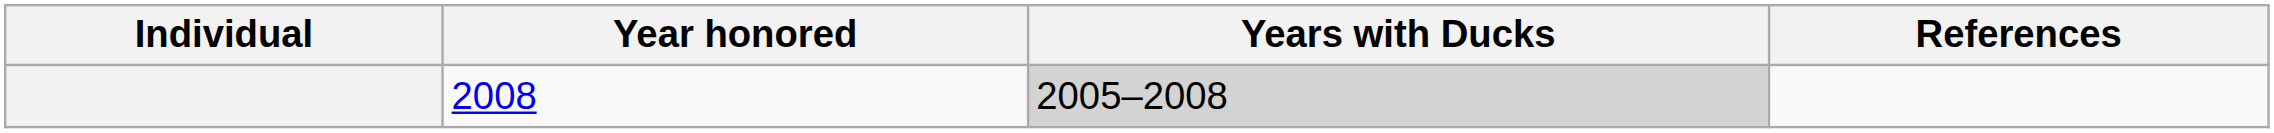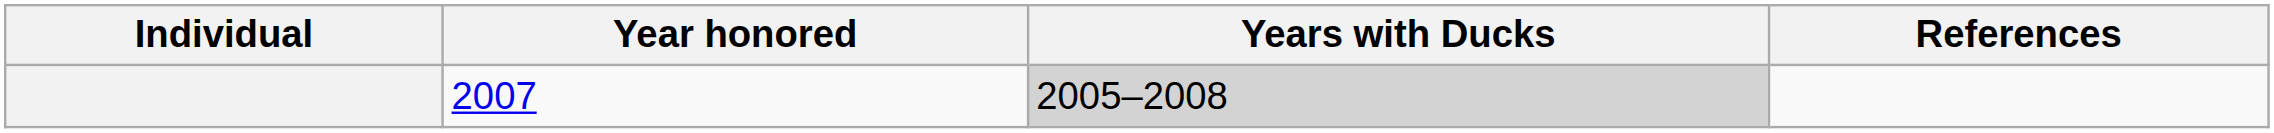(494, 95) 2008 -> (494, 95) 2007
